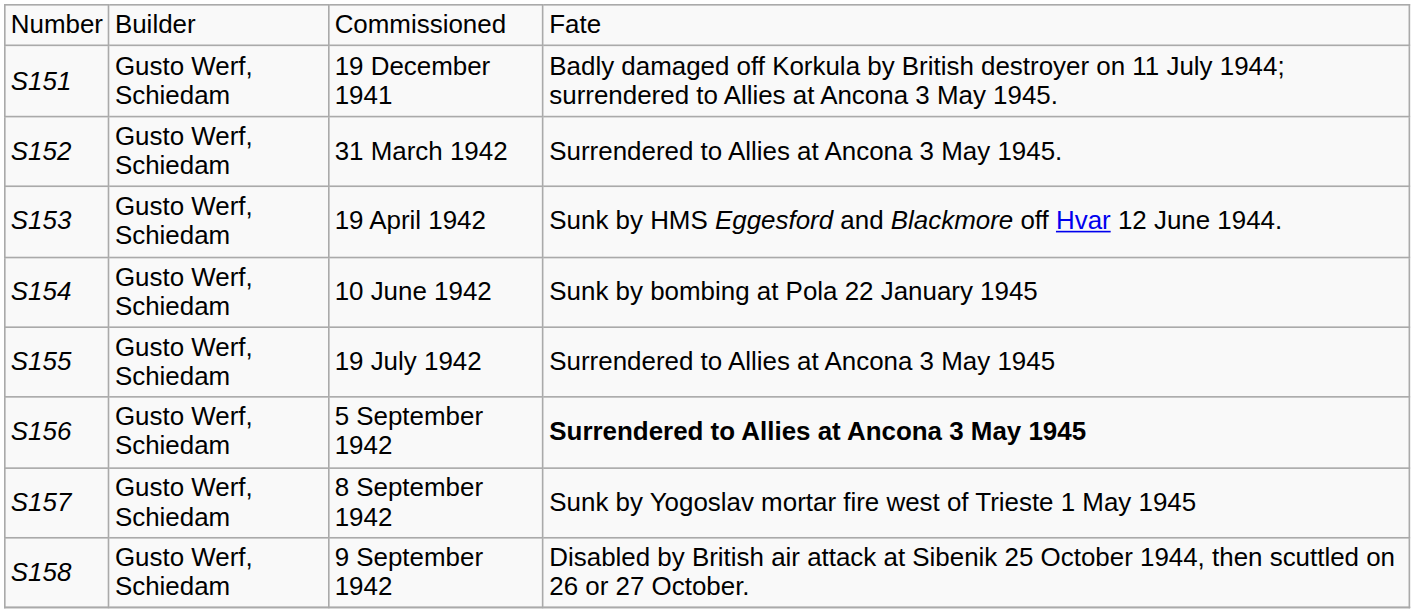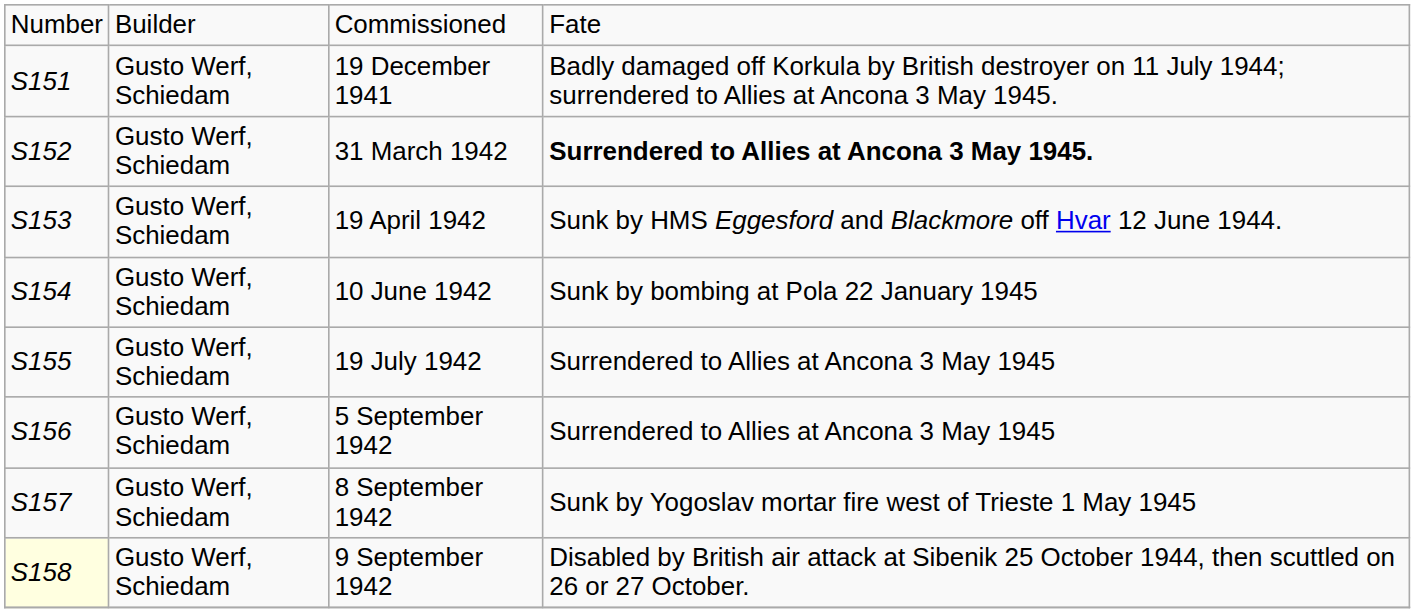(806, 151) normal -> (821, 151) bold
(818, 432) bold -> (802, 432) normal
(41, 572) no background -> (41, 572) lightyellow background
